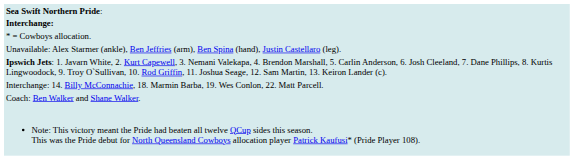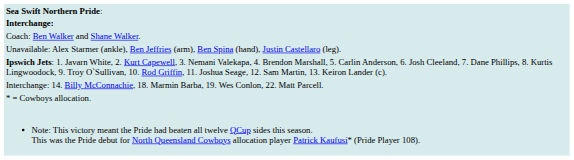(48, 36) * = Cowboys allocation. -> (73, 36) Coach: Ben Walker and Shane Walker.
(73, 98) Coach: Ben Walker and Shane Walker. -> (48, 98) * = Cowboys allocation.
